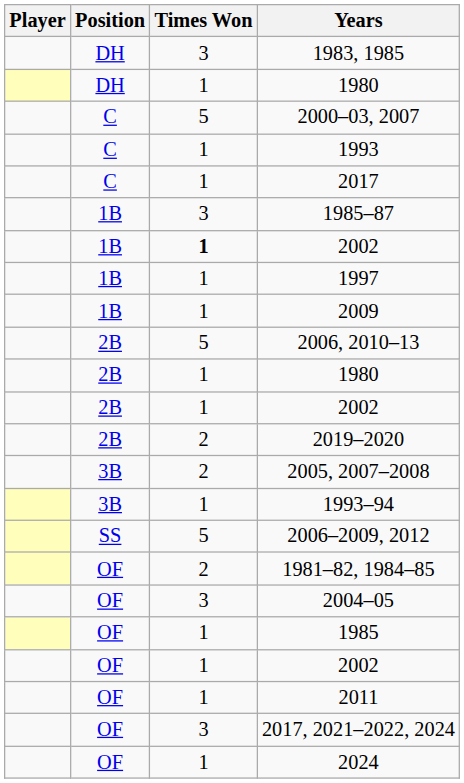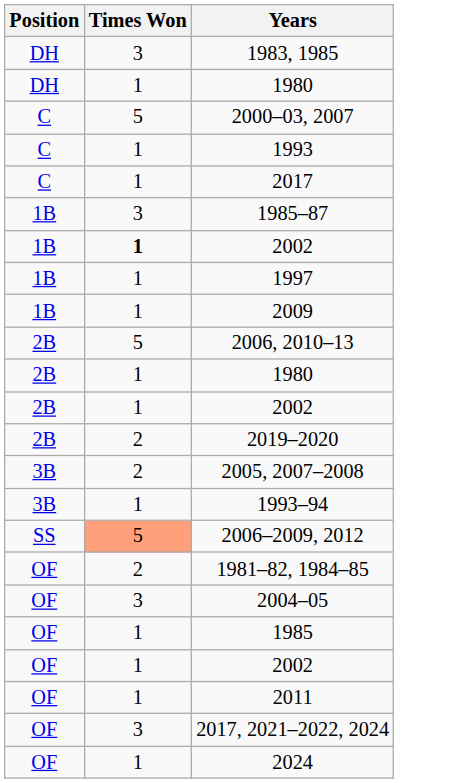- column: (38, 20)
(204, 536) no background -> (138, 536) lightsalmon background
